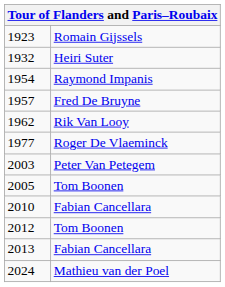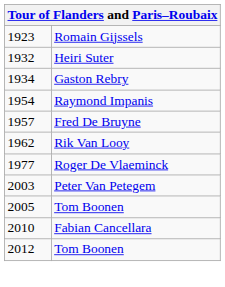+ row: (21, 79)
- row: (21, 249)
- row: (21, 270)
